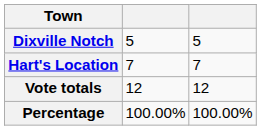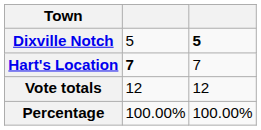(197, 40) normal -> (197, 40) bold
(130, 64) normal -> (130, 64) bold
